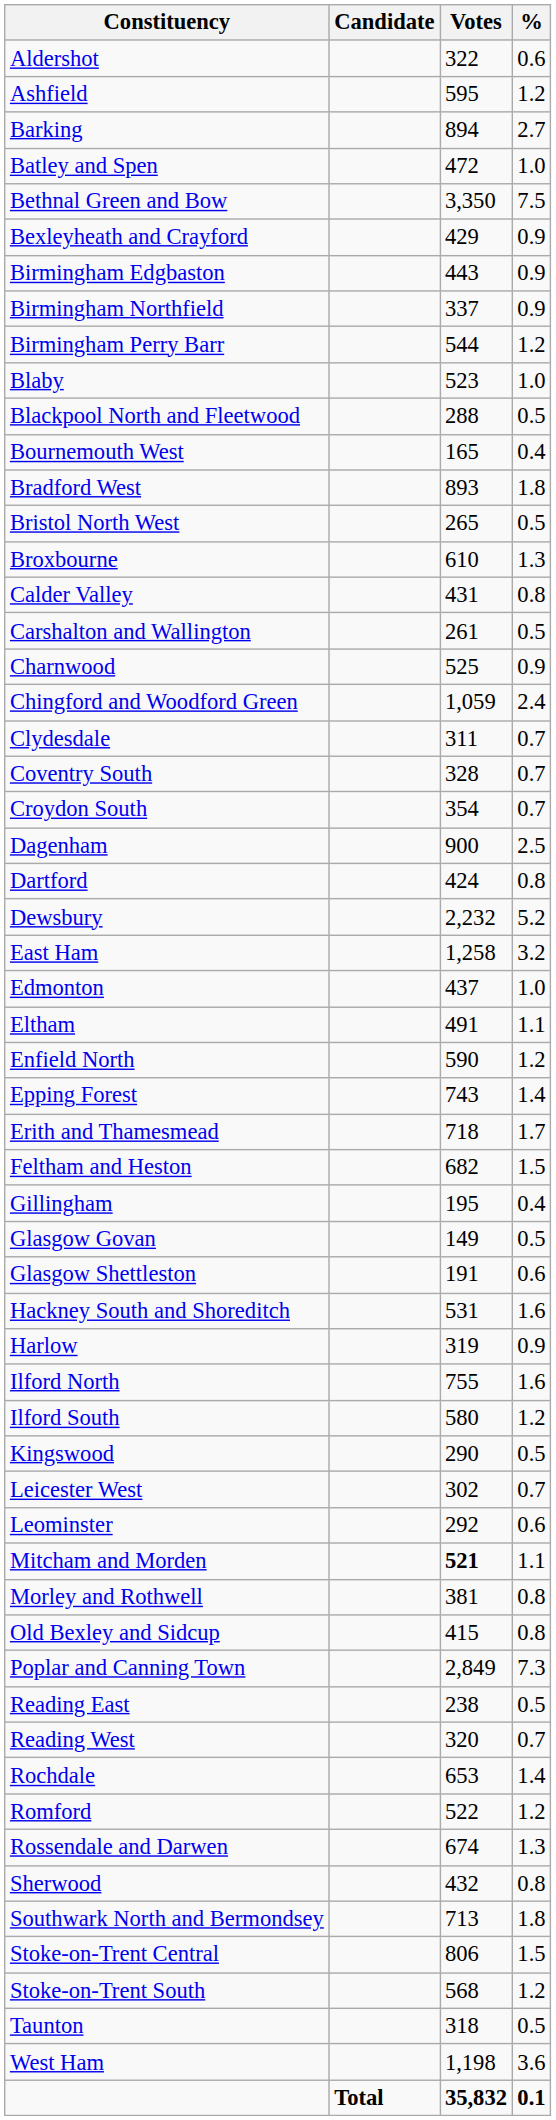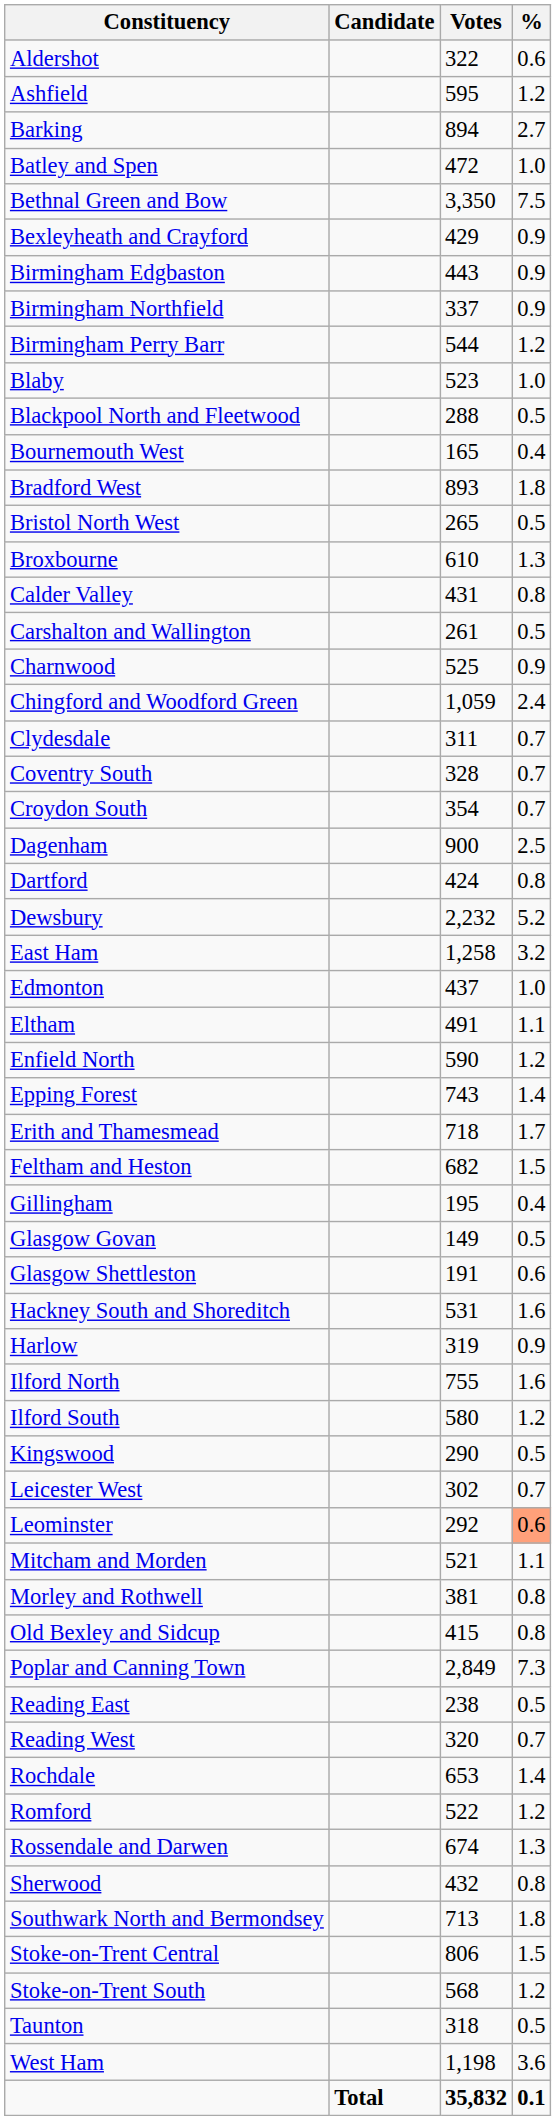(531, 1525) no background -> (531, 1525) lightsalmon background
(462, 1560) bold -> (462, 1560) normal
